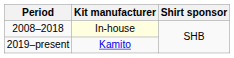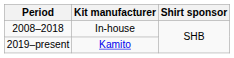(115, 28) lightyellow background -> (115, 28) no background
